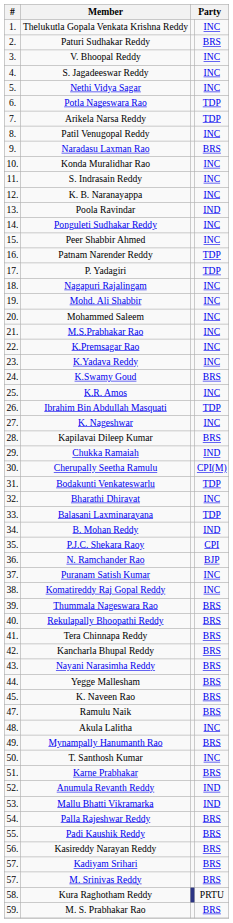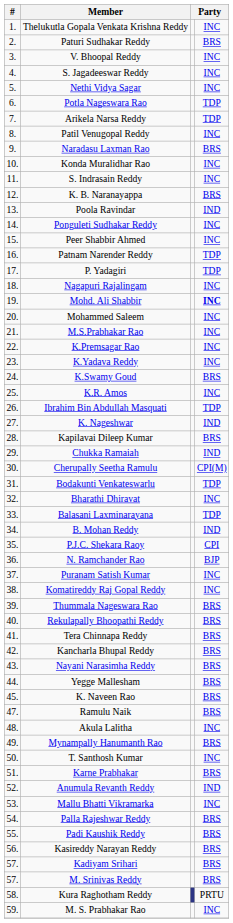(212, 194) INC -> (212, 194) BRS
(212, 301) normal -> (212, 301) bold
(212, 423) INC -> (212, 423) IND
(212, 803) IND -> (212, 803) INC
(212, 910) BRS -> (212, 910) INC
